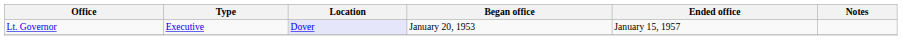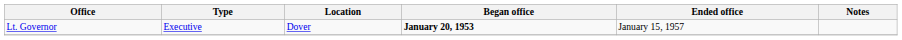(303, 27) lavender background -> (299, 27) no background
(442, 27) normal -> (439, 27) bold
